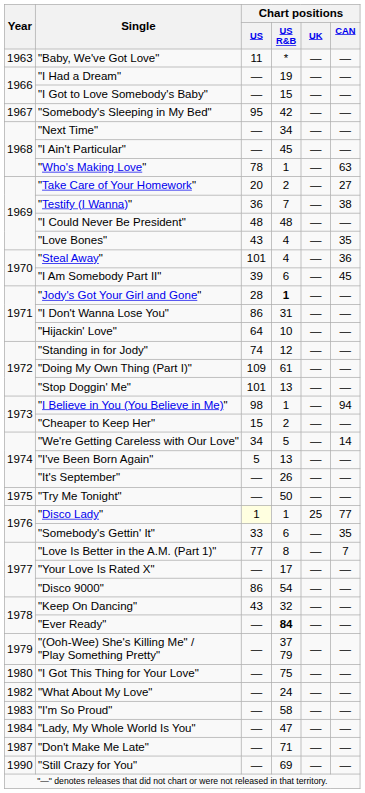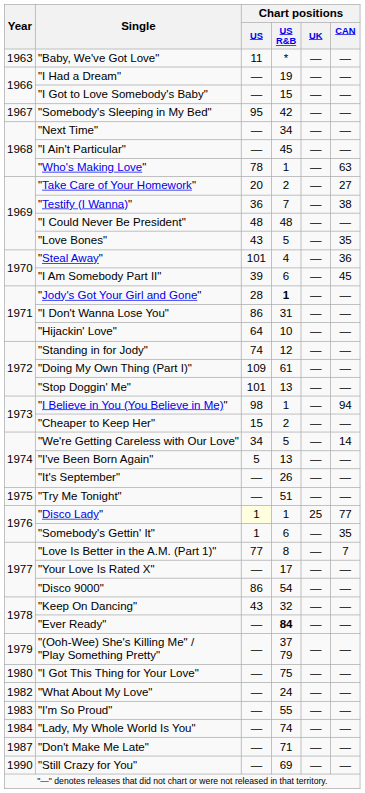(286, 240) 4 -> (286, 240) 5
(286, 496) 50 -> (286, 496) 51
(256, 532) 33 -> (256, 532) 1
(286, 710) 58 -> (286, 710) 55
(286, 728) 47 -> (286, 728) 74
